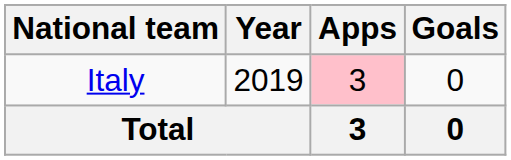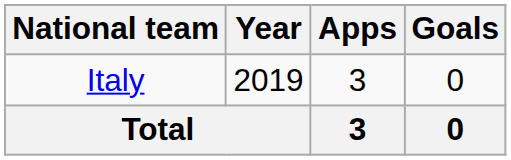(358, 79) pink background -> (358, 79) no background
